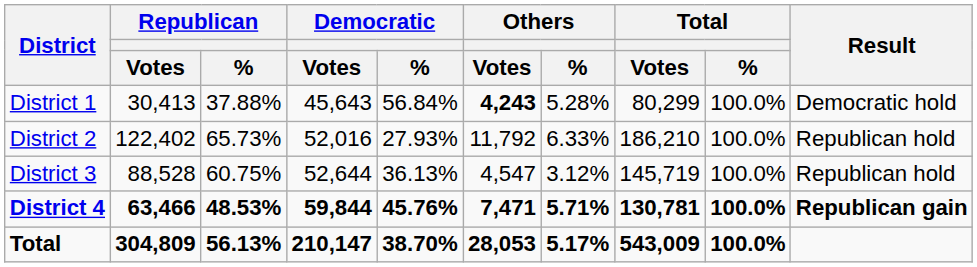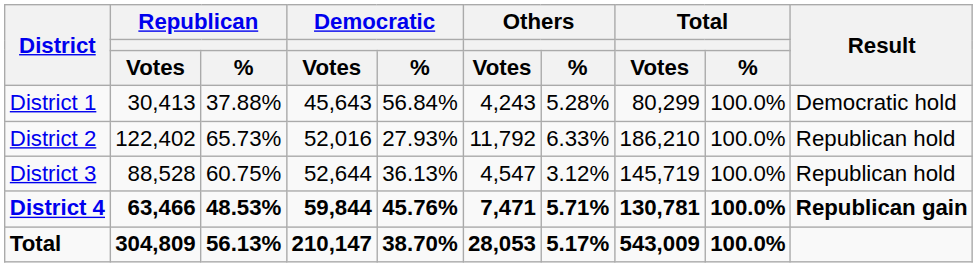(508, 102) bold -> (508, 102) normal
